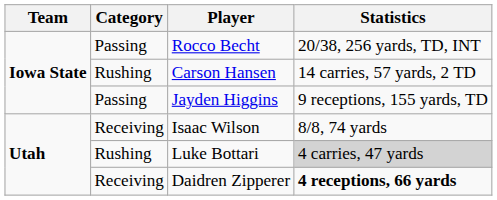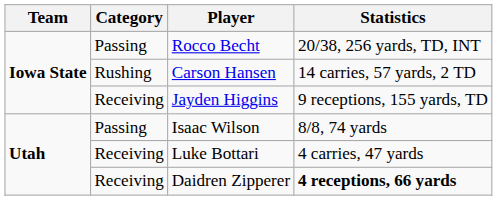(121, 99) Passing -> (129, 99) Receiving
(129, 126) Receiving -> (121, 126) Passing
(123, 153) Rushing -> (129, 153) Receiving
(361, 153) lightgrey background -> (361, 153) no background
